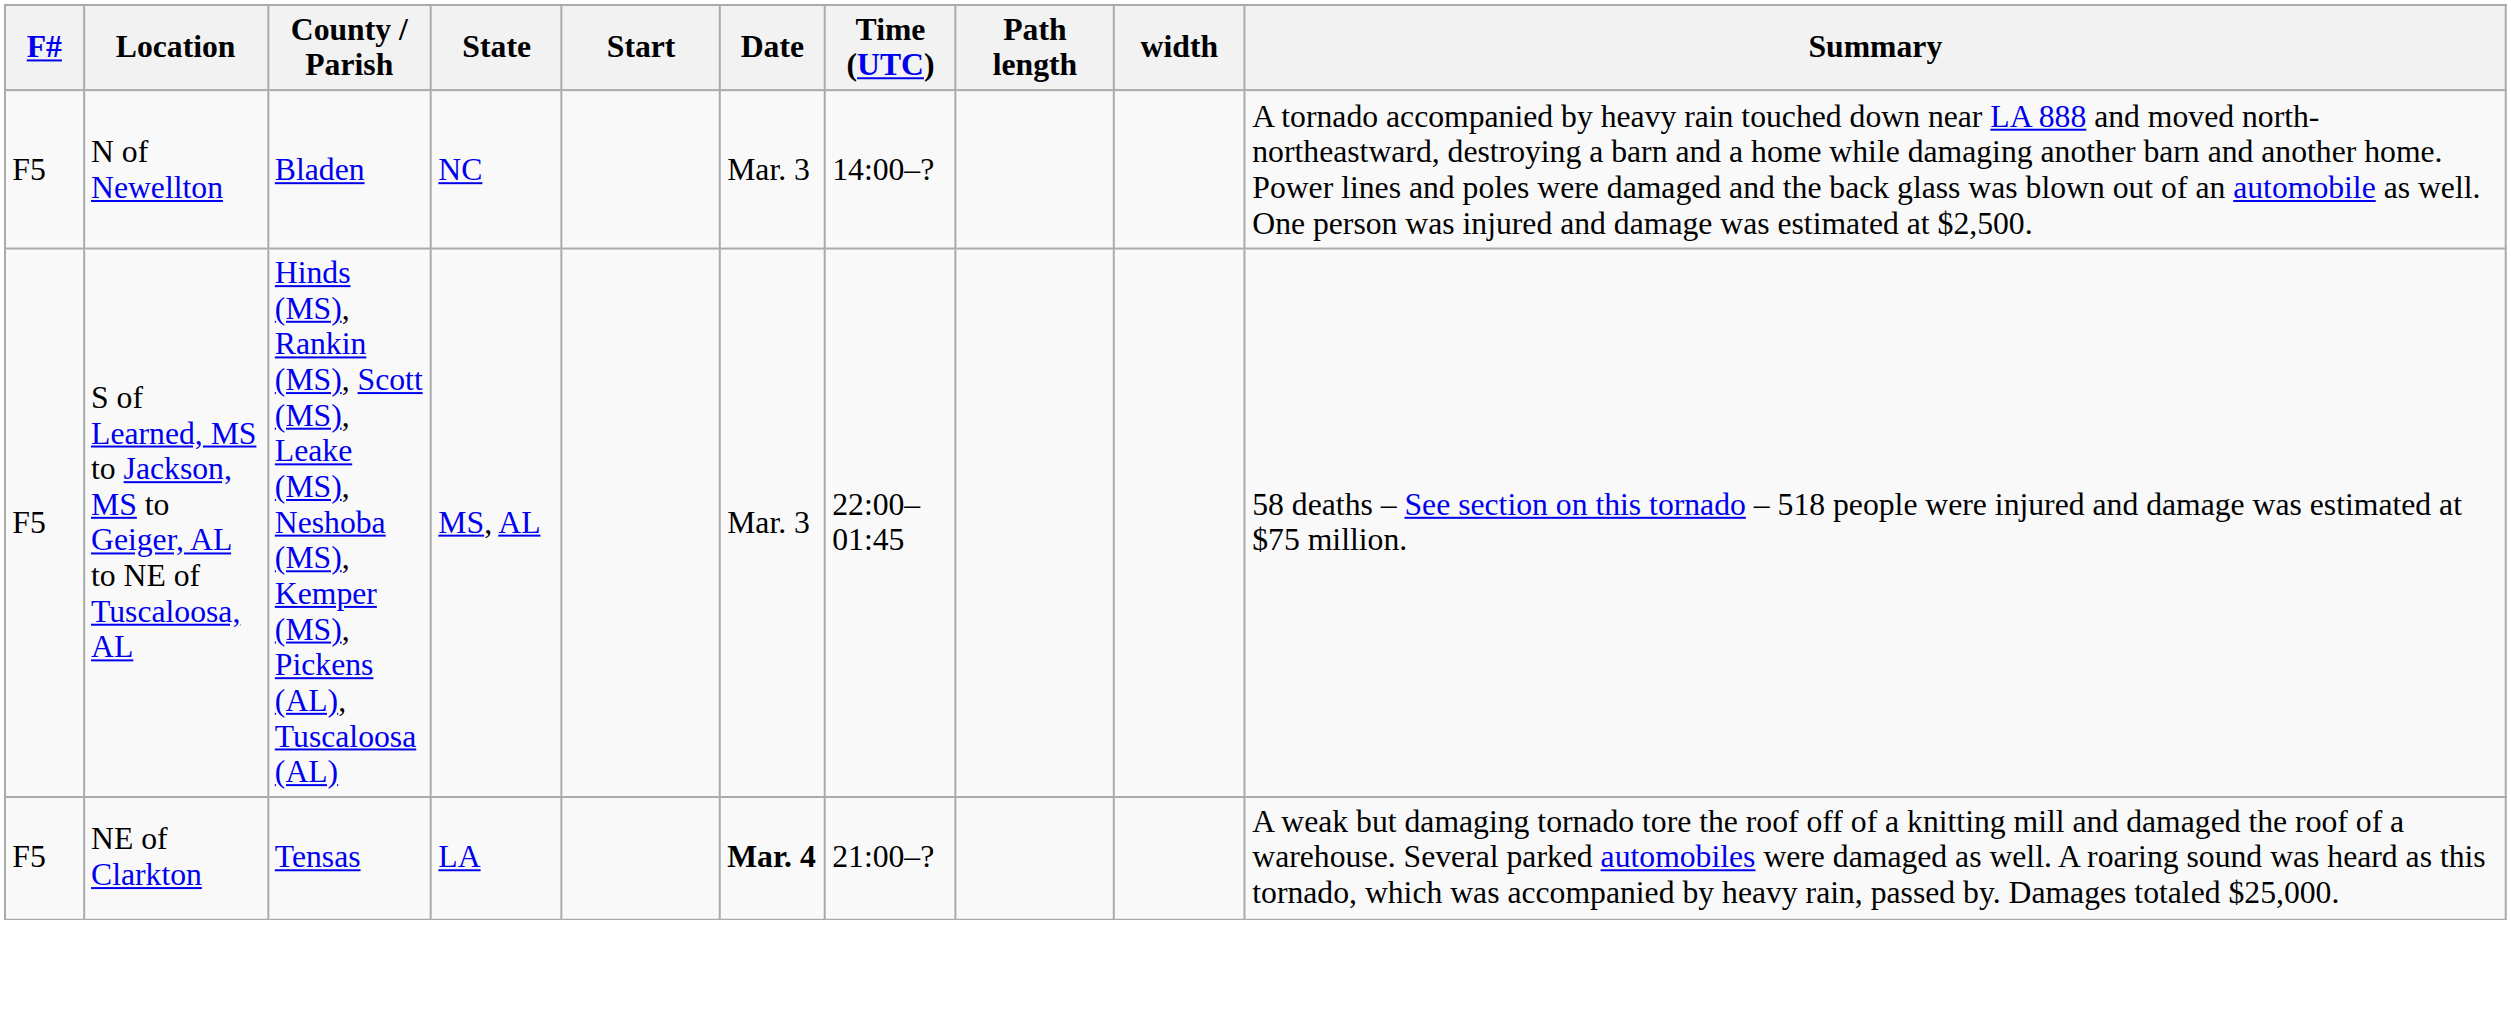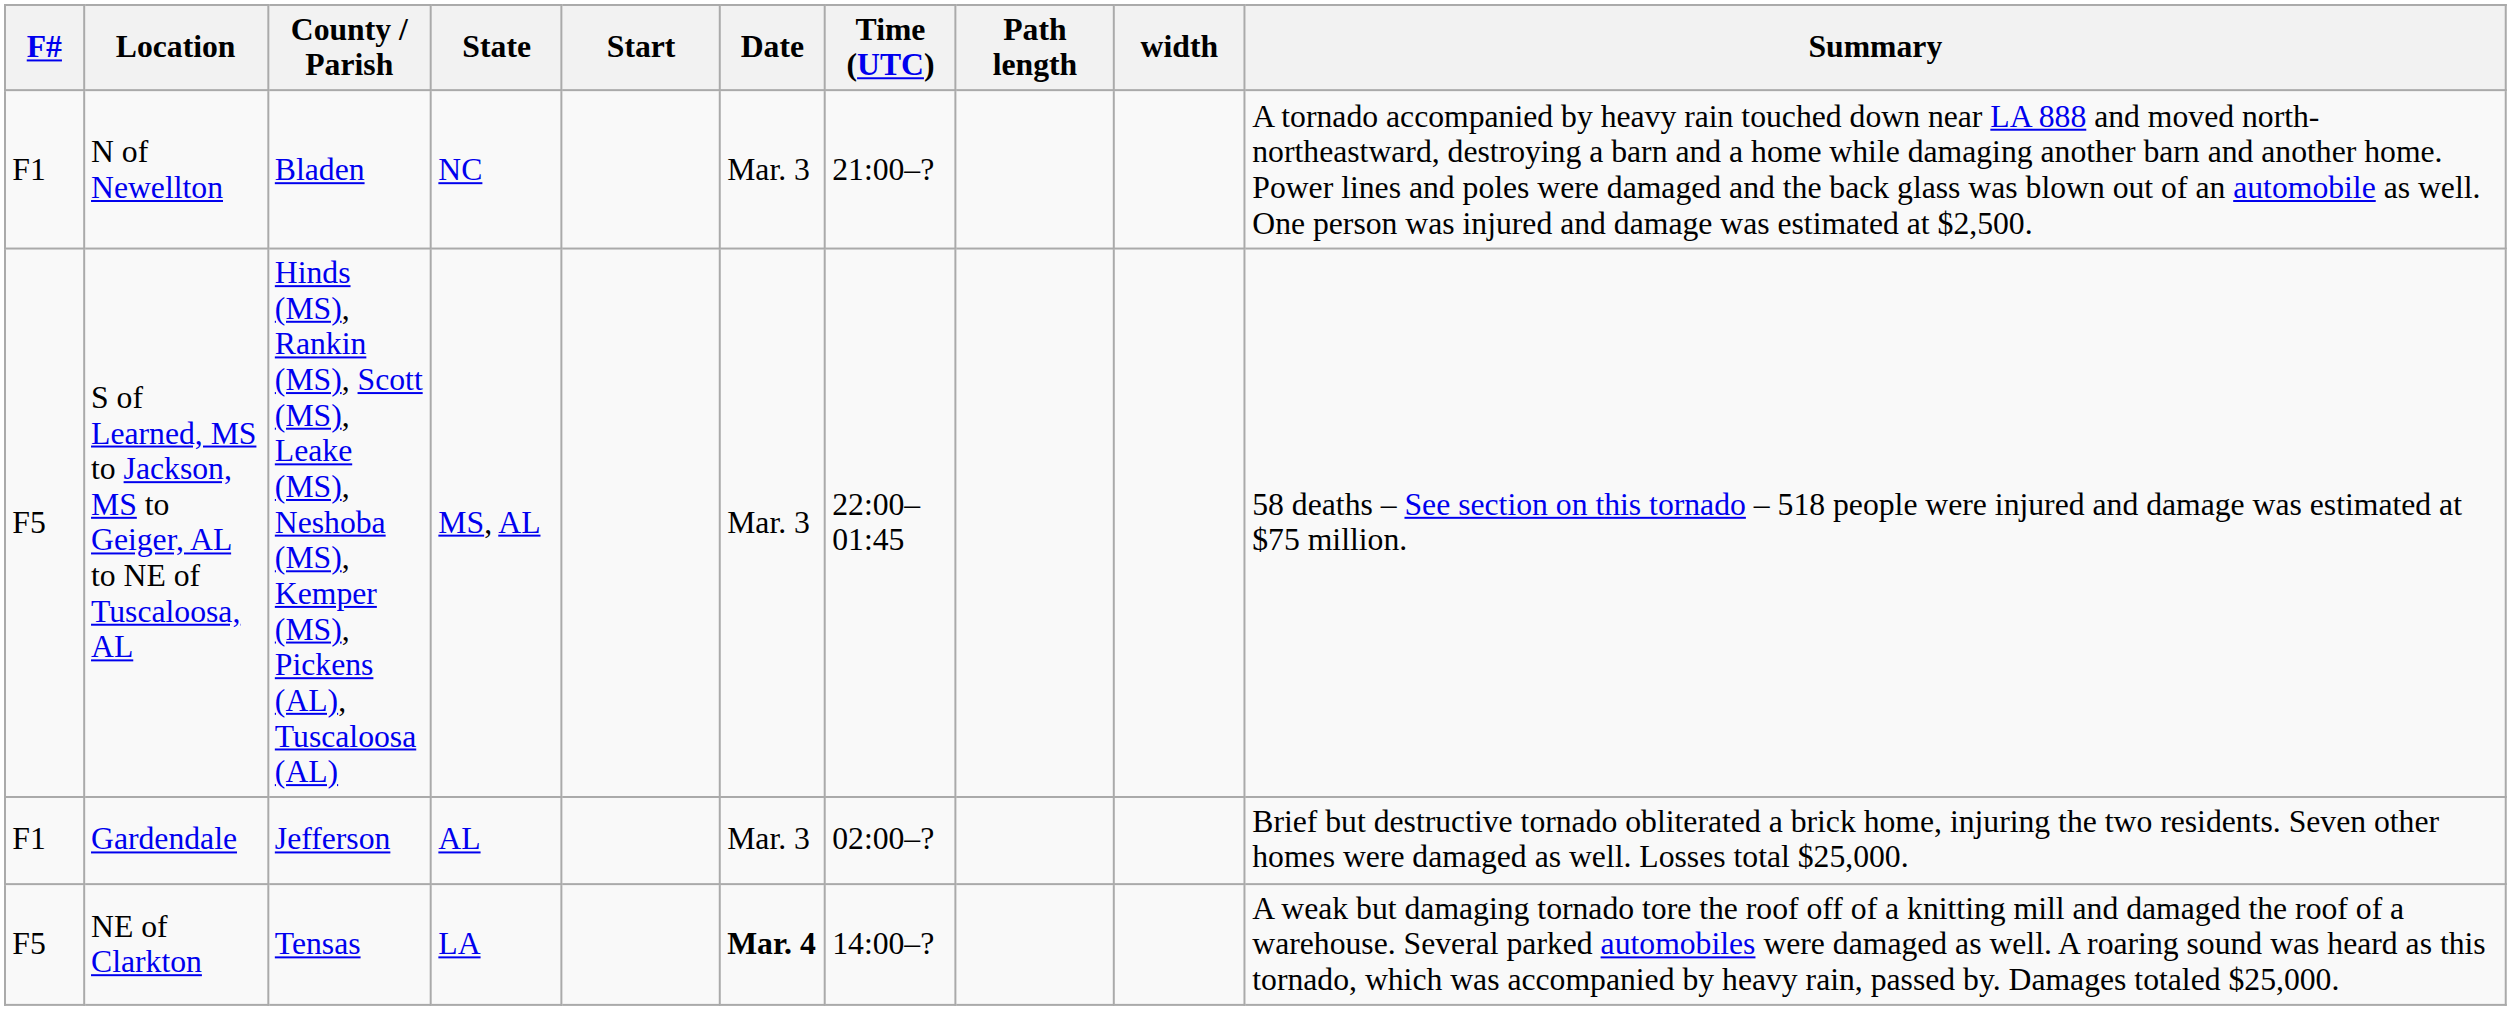(29, 168) F5 -> (29, 168) F1
(883, 168) 14:00–? -> (883, 168) 21:00–?
+ row: (164, 839)
(883, 857) 21:00–? -> (883, 943) 14:00–?
